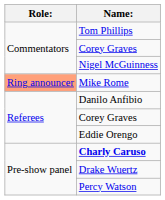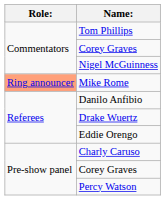(108, 117) Corey Graves -> (108, 117) Drake Wuertz
(112, 152) bold -> (109, 152) normal
(108, 169) Drake Wuertz -> (108, 169) Corey Graves
